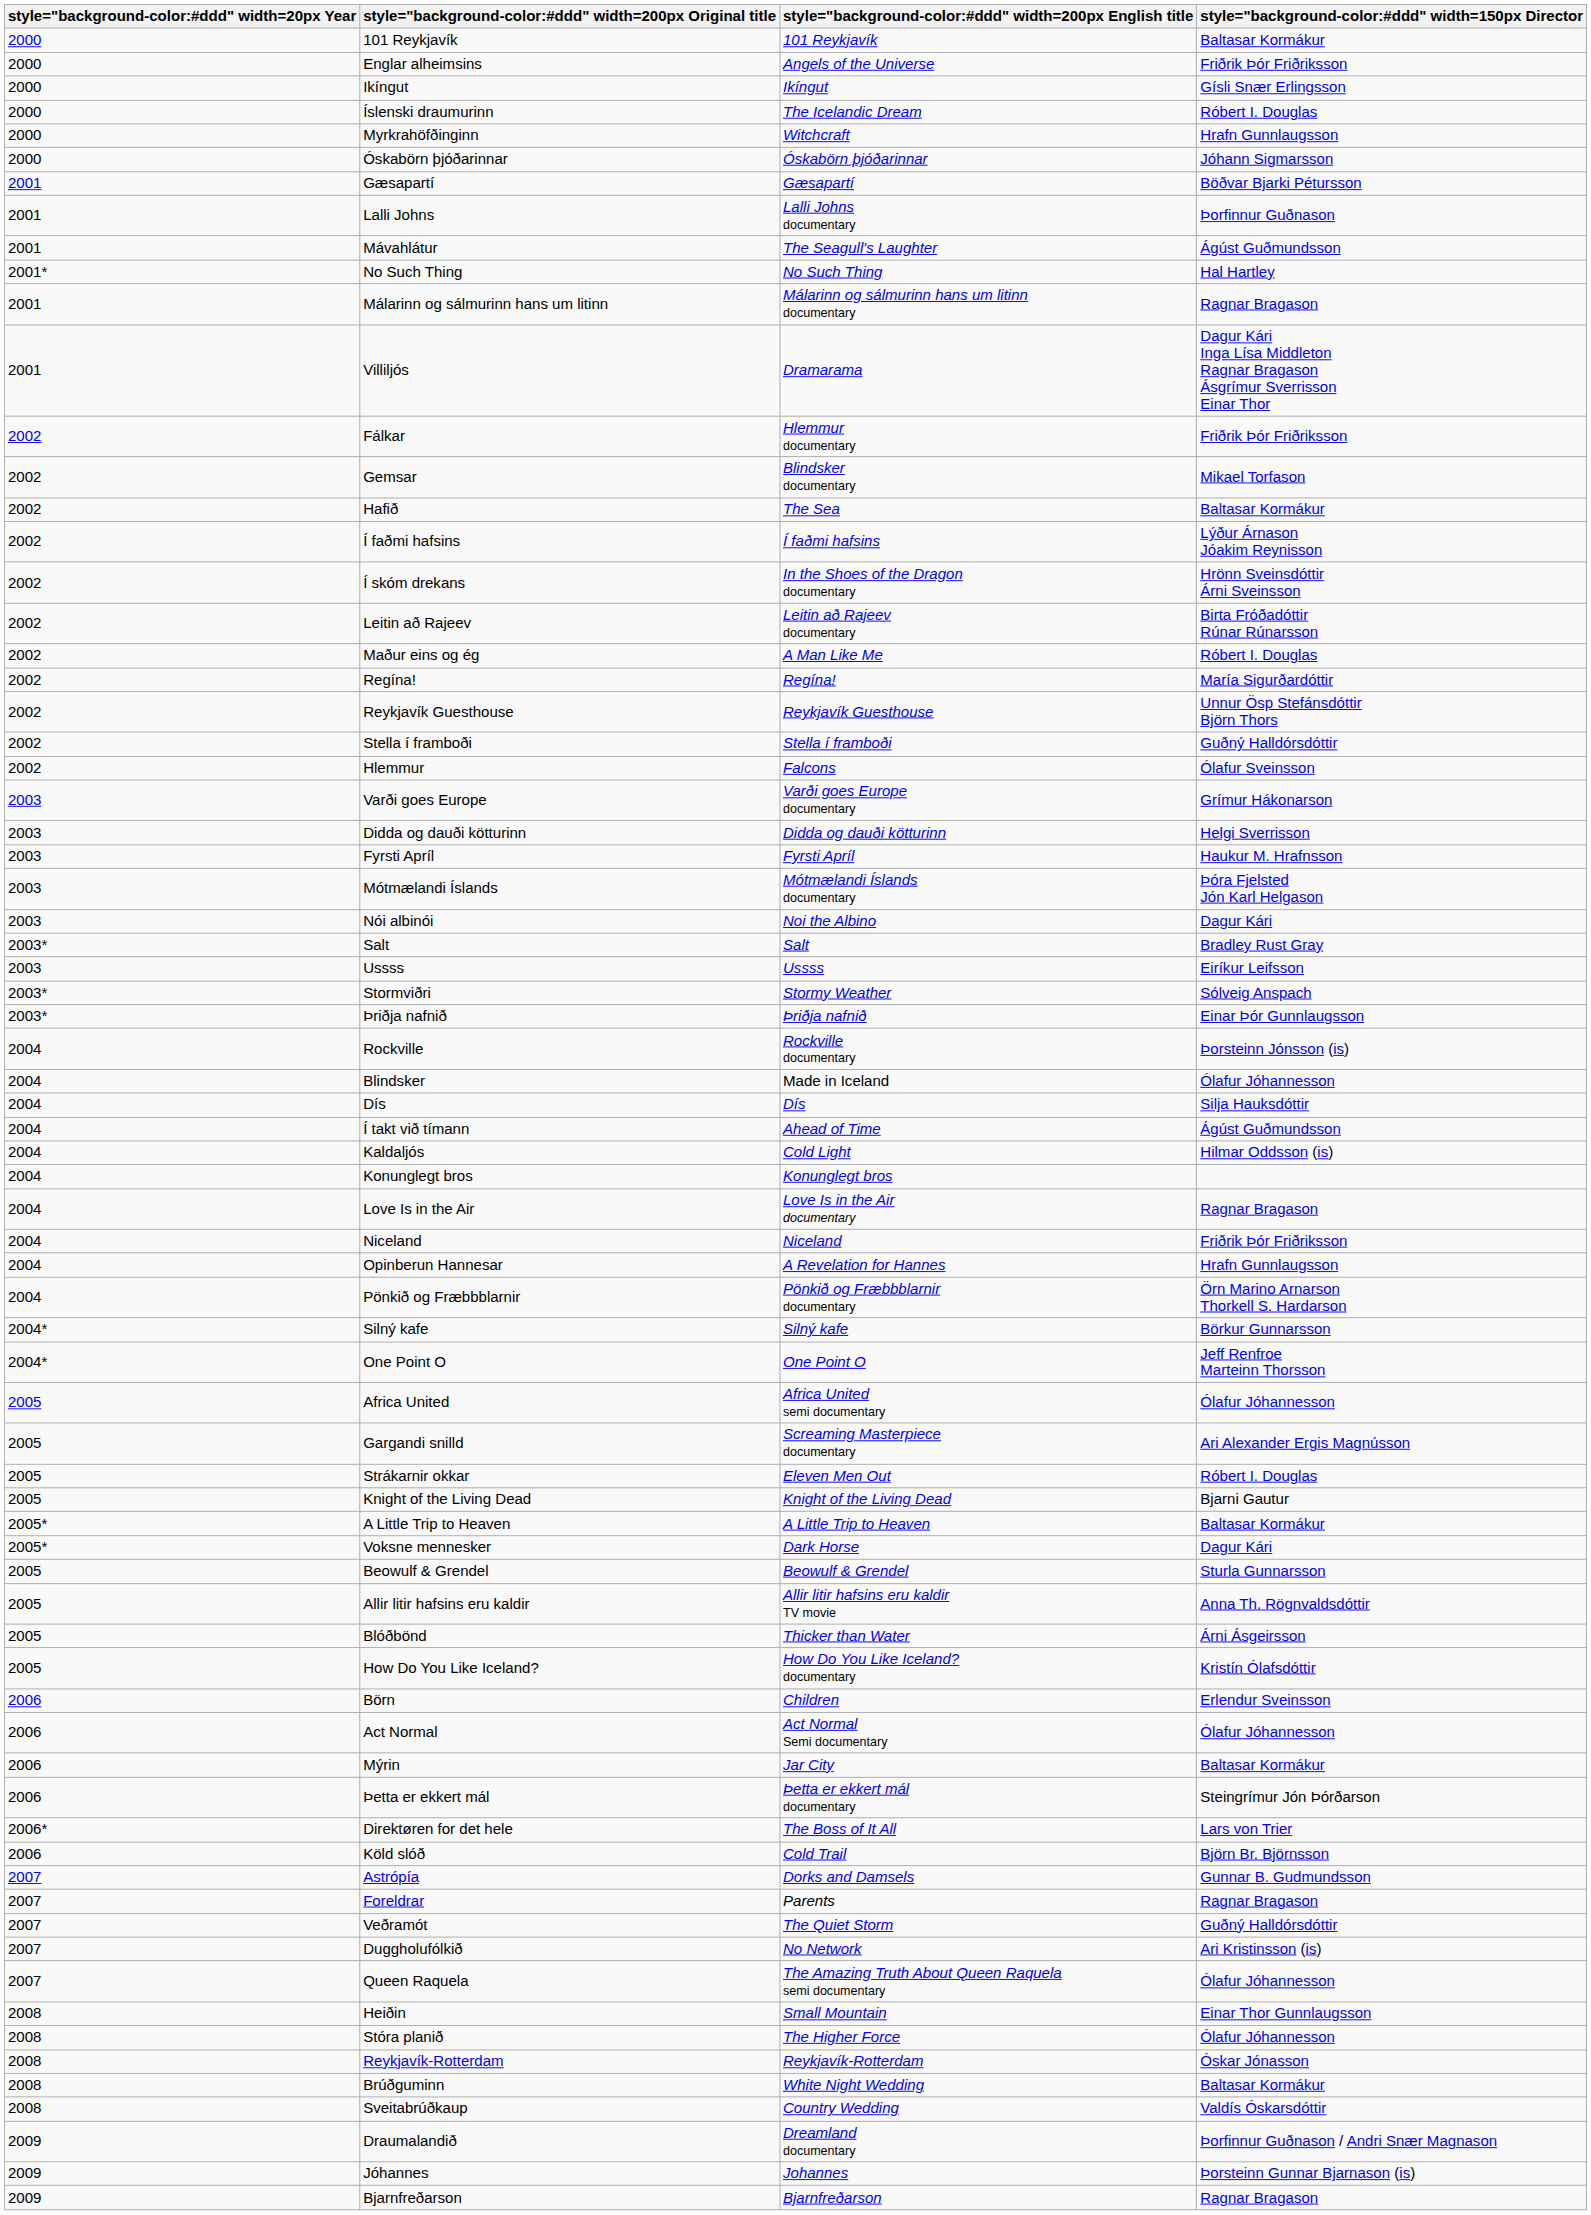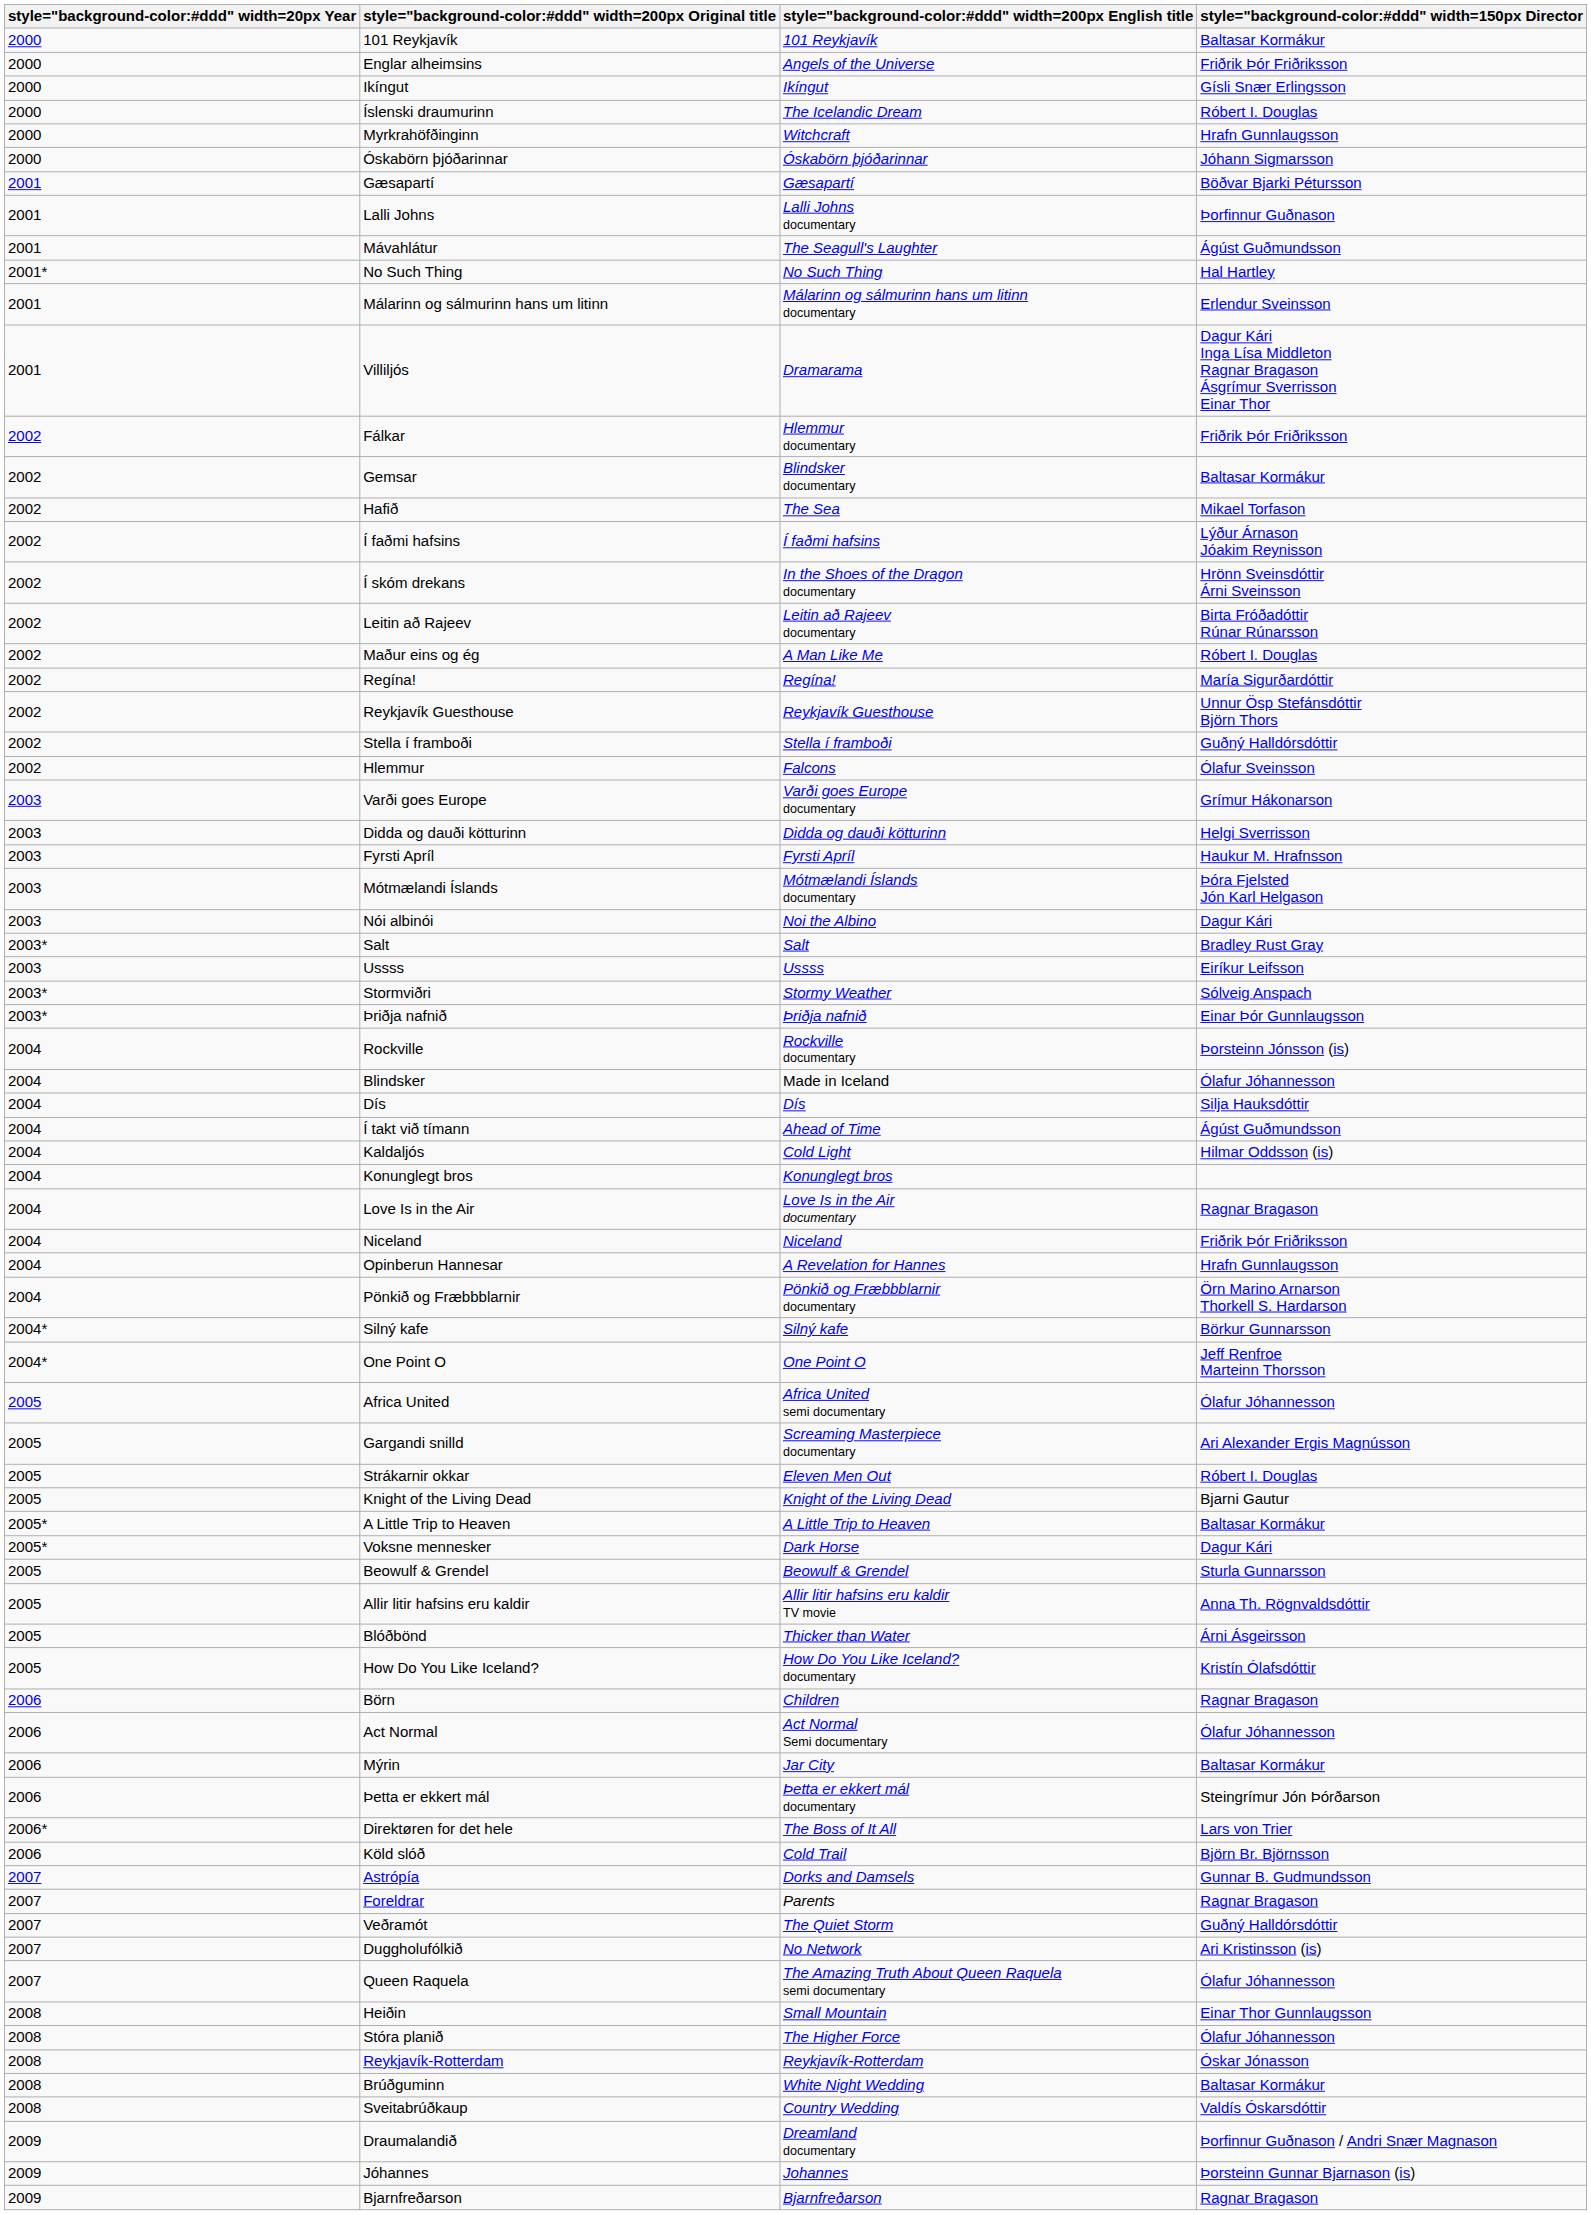(1259, 304) Ragnar Bragason -> (1266, 304) Erlendur Sveinsson
(1253, 477) Mikael Torfason -> (1263, 477) Baltasar Kormákur
(1263, 509) Baltasar Kormákur -> (1253, 509) Mikael Torfason
(1266, 1700) Erlendur Sveinsson -> (1259, 1700) Ragnar Bragason
